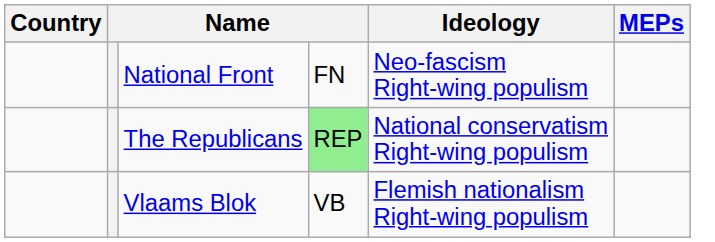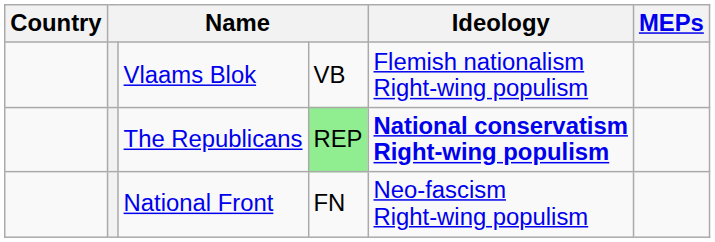rows swapped: (198, 74) <-> (190, 203)
(491, 139) normal -> (501, 139) bold
